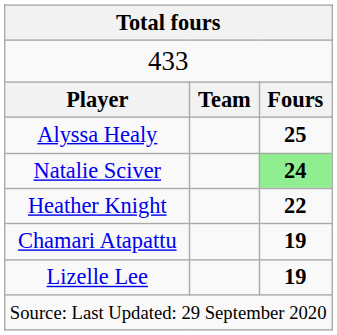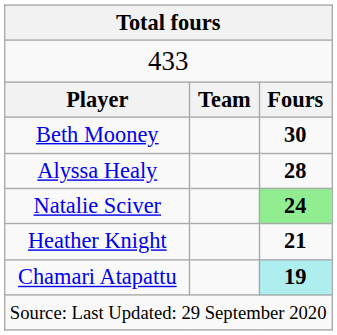+ row: (97, 134)
(295, 134) 25 -> (295, 170) 28
(295, 205) 22 -> (295, 241) 21
(295, 241) no background -> (295, 276) paleturquoise background
- row: (97, 276)
